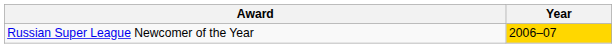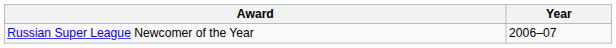(533, 33) gold background -> (533, 33) no background
